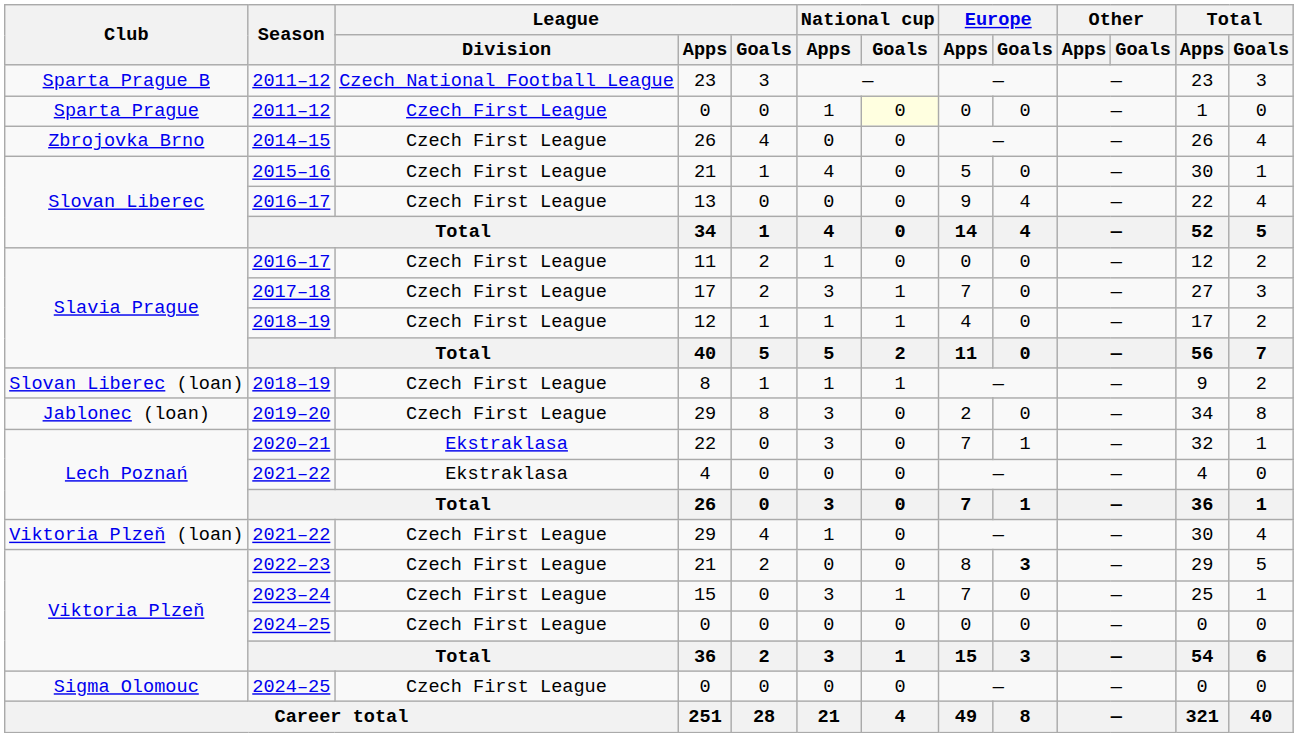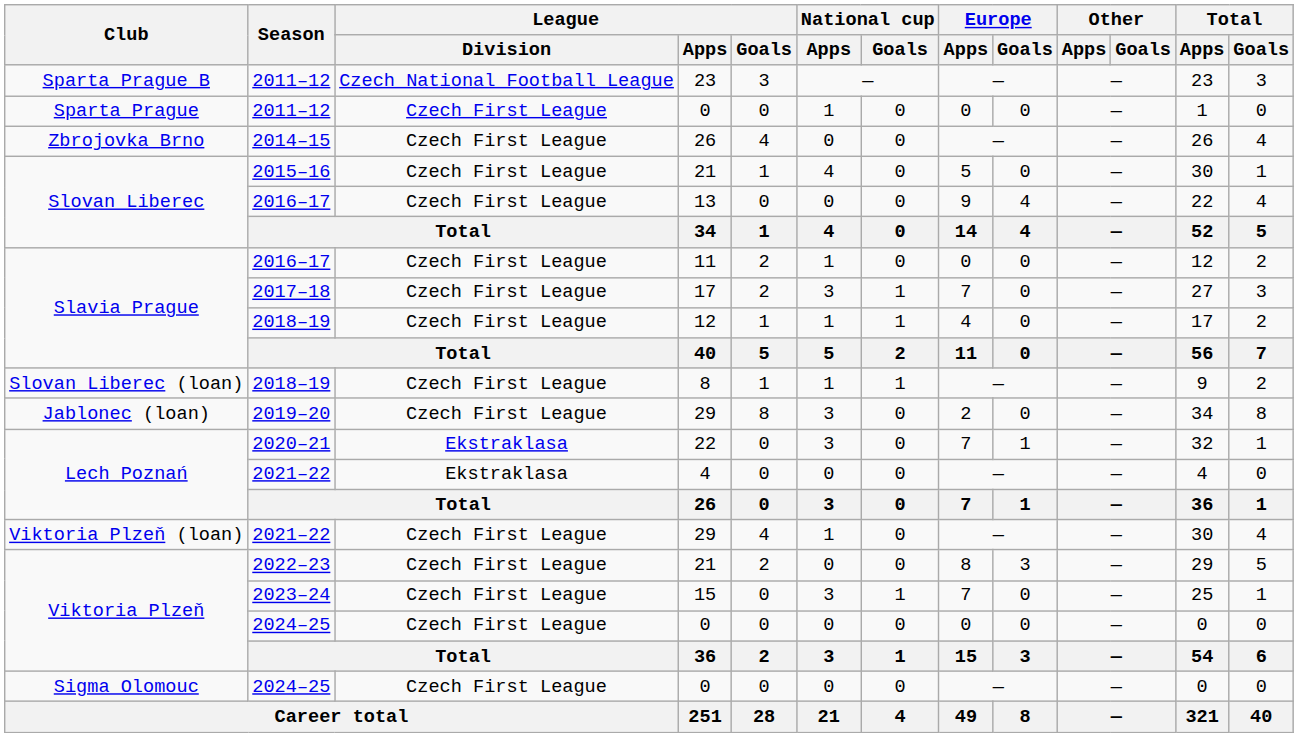(900, 111) lightyellow background -> (900, 111) no background
(1025, 565) bold -> (1025, 565) normal
